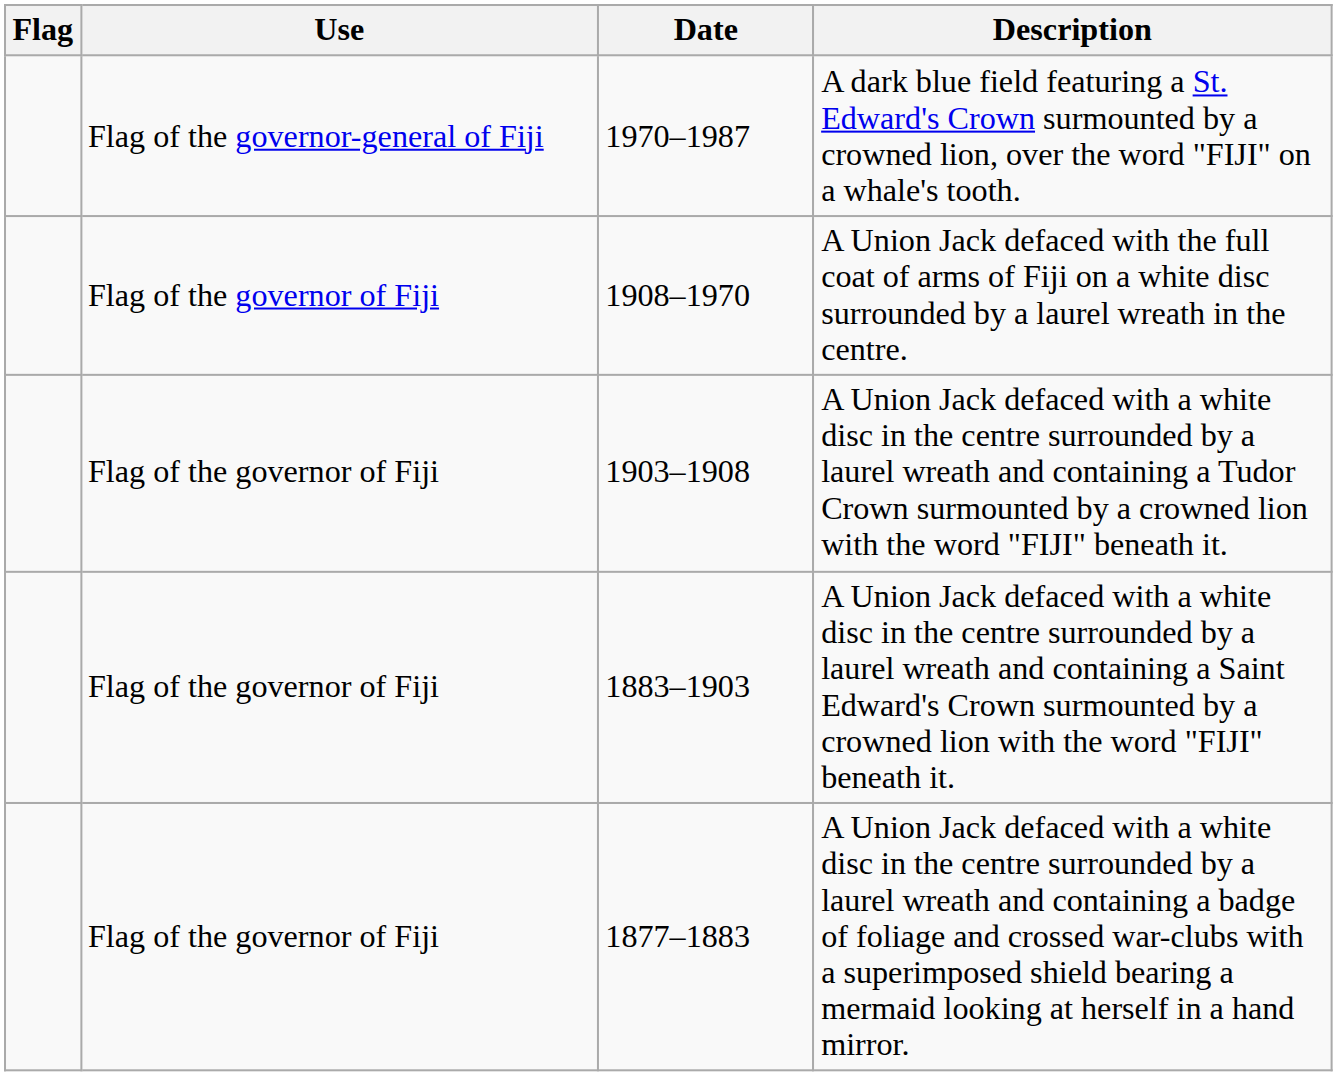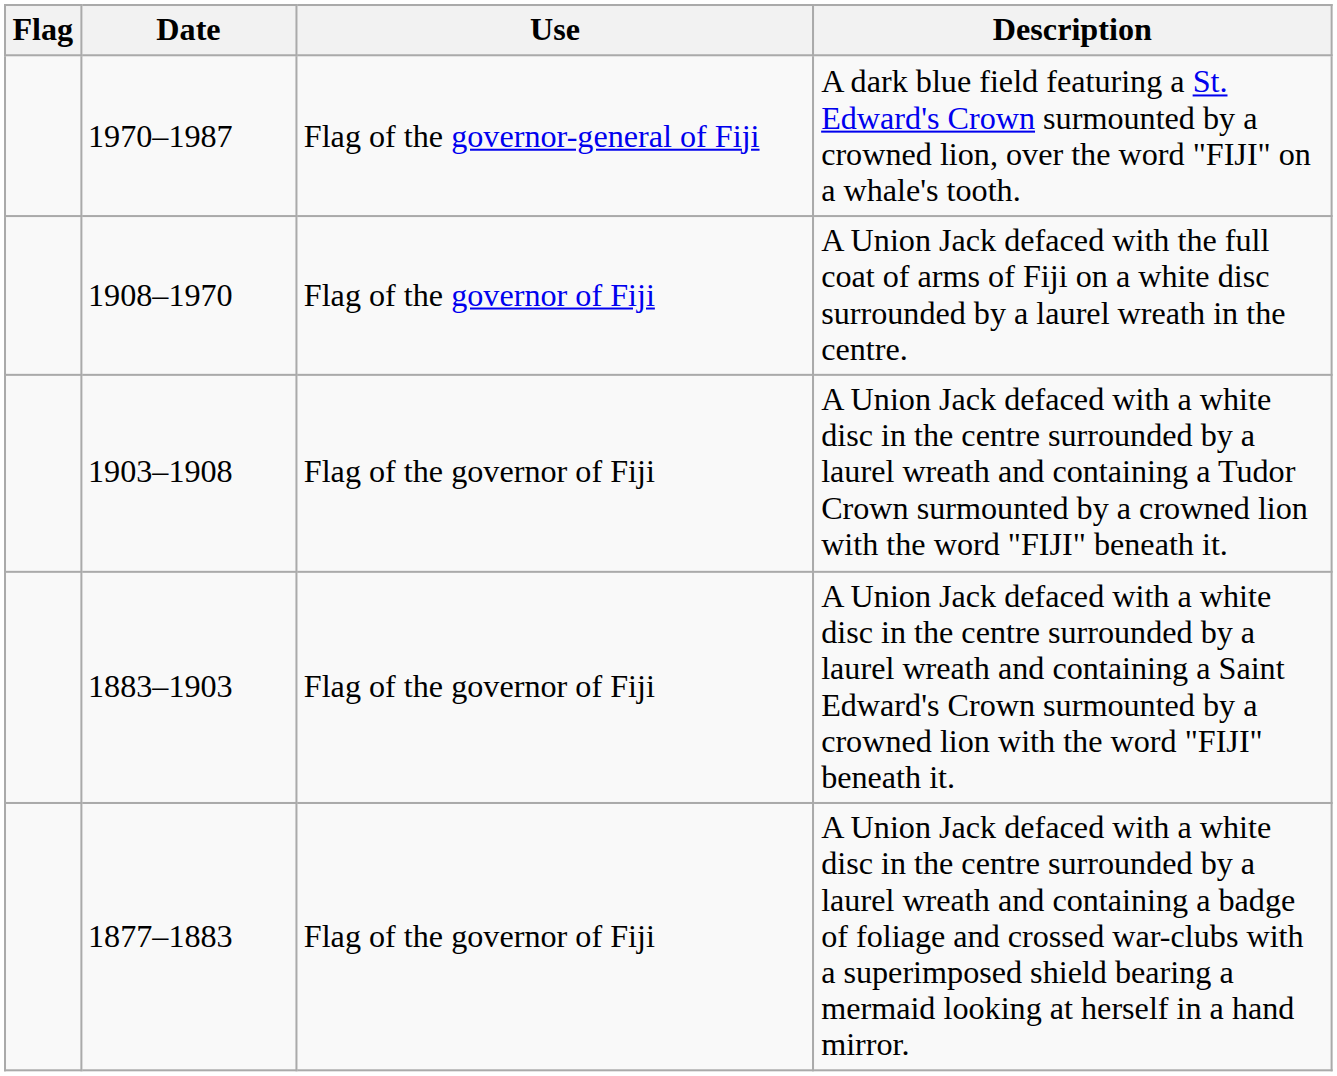columns swapped: (706, 30) <-> (339, 30)
